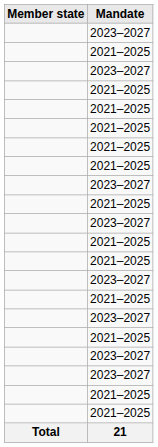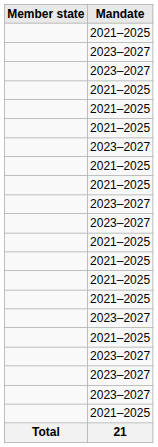(120, 33) 2023–2027 -> (120, 33) 2021–2025
(120, 52) 2021–2025 -> (120, 52) 2023–2027
(120, 147) 2021–2025 -> (120, 147) 2023–2027
(120, 185) 2023–2027 -> (120, 185) 2021–2025
(120, 204) 2021–2025 -> (120, 204) 2023–2027
(120, 280) 2023–2027 -> (120, 280) 2021–2025
(120, 394) 2021–2025 -> (120, 394) 2023–2027
